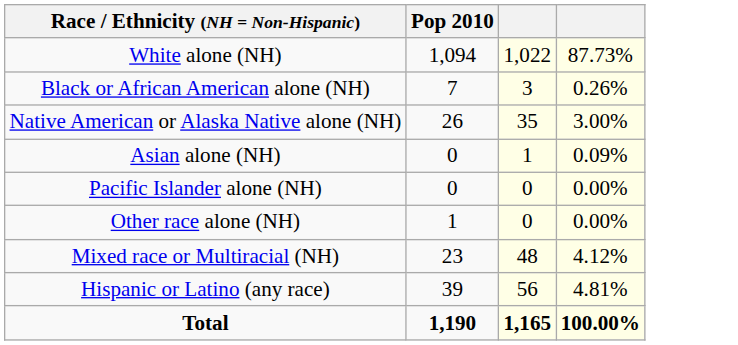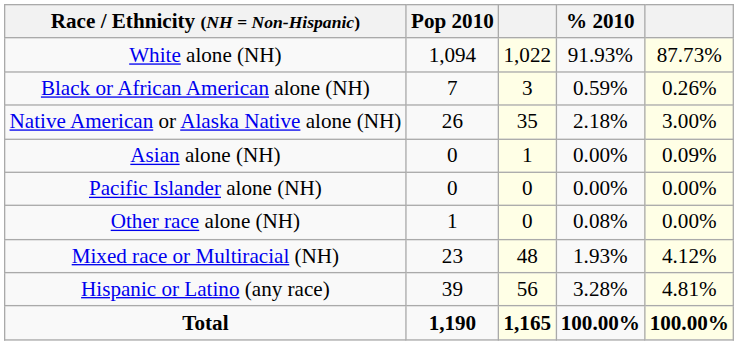+ column: (600, 21)
